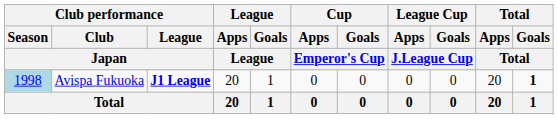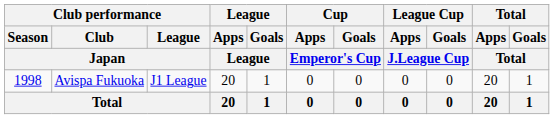(28, 80) lightblue background -> (28, 80) no background
(180, 80) bold -> (178, 80) normal
(533, 80) bold -> (529, 80) normal
